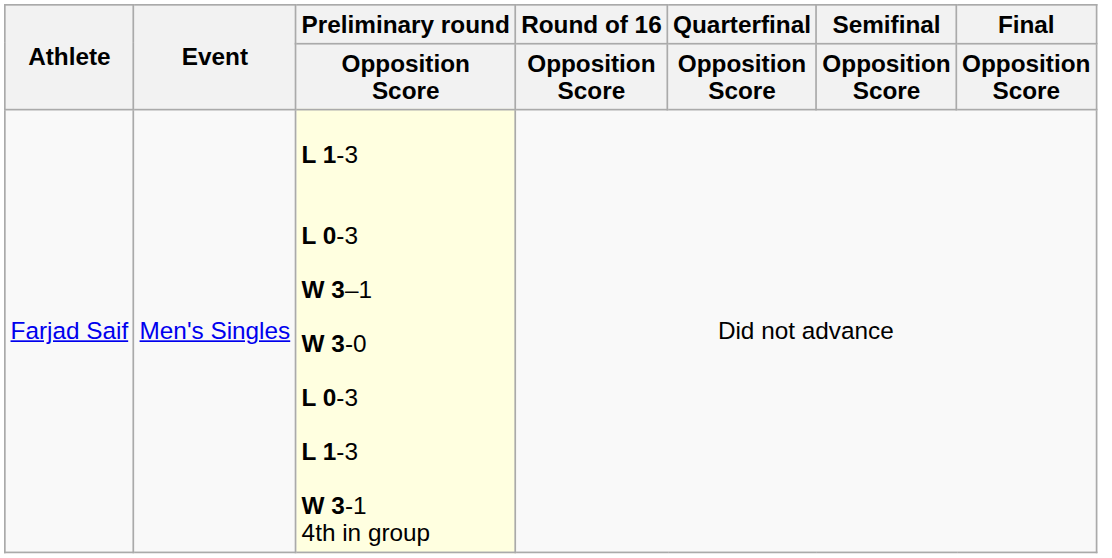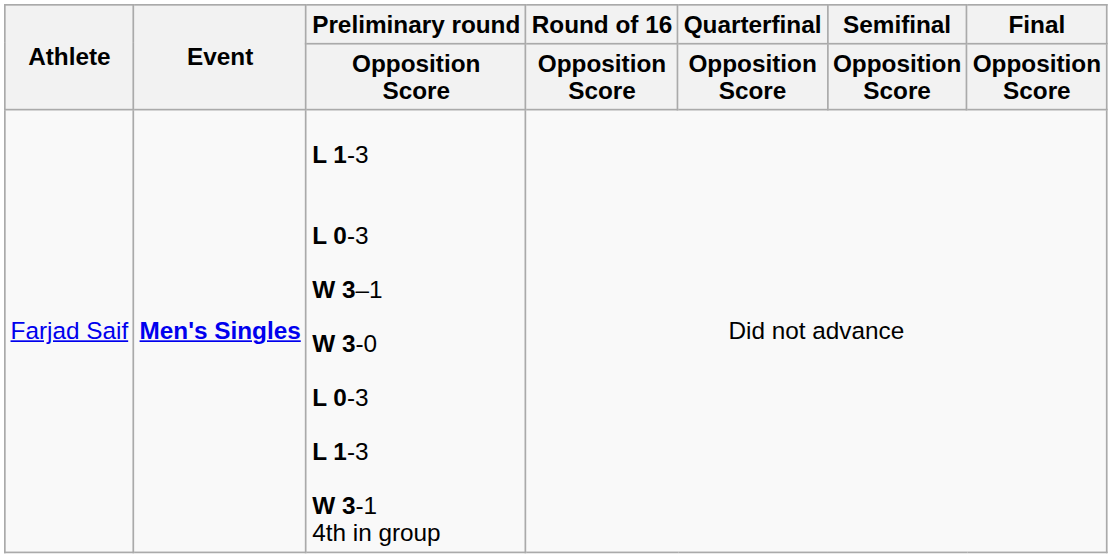(215, 331) normal -> (220, 331) bold
(366, 345) lightyellow background -> (376, 345) no background
